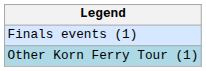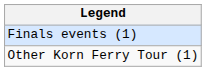(103, 56) lightblue background -> (103, 56) no background
